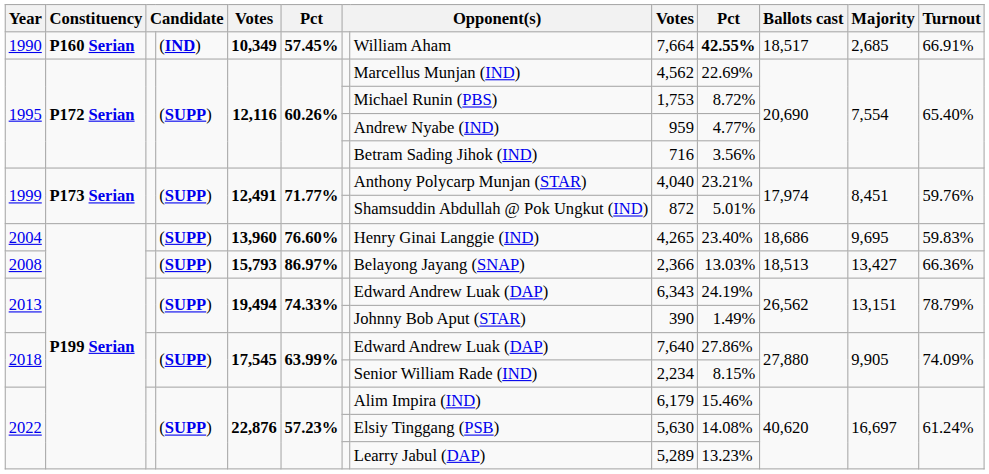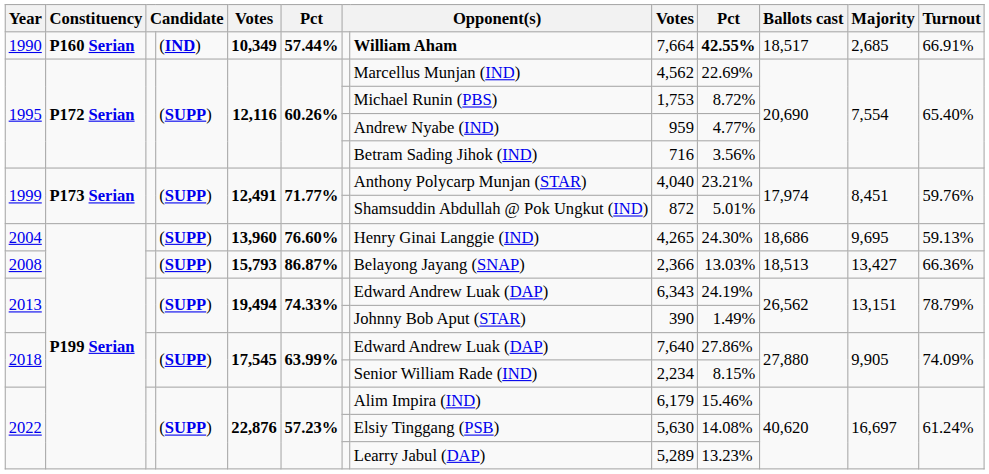(311, 45) 57.45% -> (311, 45) 57.44%
(402, 45) normal -> (405, 45) bold
(727, 236) 23.40% -> (727, 236) 24.30%
(948, 236) 59.83% -> (948, 236) 59.13%
(311, 264) 86.97% -> (311, 264) 86.87%
